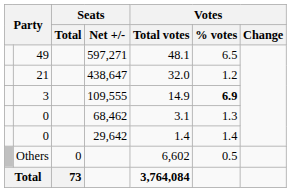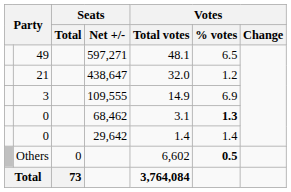(230, 96) bold -> (230, 96) normal
(230, 116) normal -> (230, 116) bold
(230, 156) normal -> (230, 156) bold
